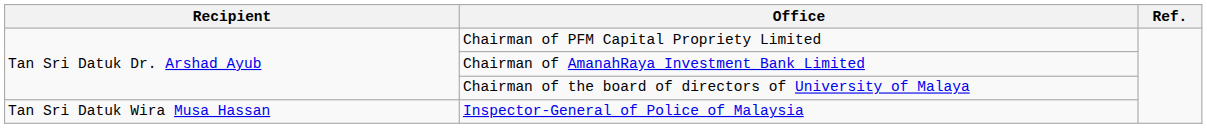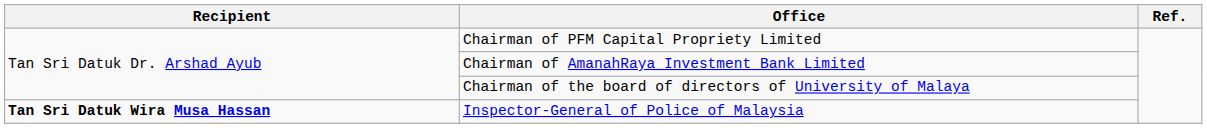(139, 111) normal -> (139, 111) bold
